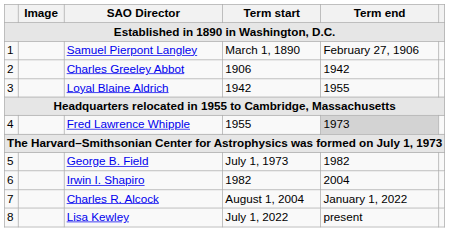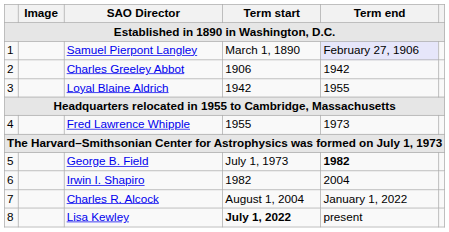(371, 50) no background -> (371, 50) lavender background
(336, 124) lightgrey background -> (336, 124) no background
(336, 161) normal -> (336, 161) bold
(257, 217) normal -> (258, 217) bold
